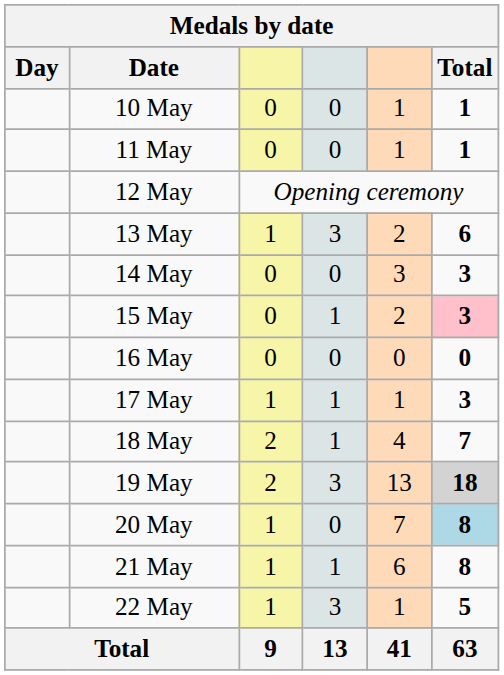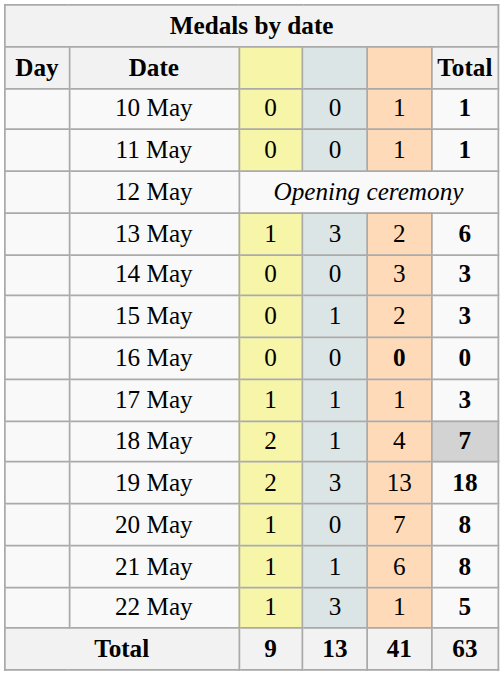(465, 316) pink background -> (465, 316) no background
(399, 358) normal -> (399, 358) bold
(465, 441) no background -> (465, 441) lightgrey background
(465, 482) lightgrey background -> (465, 482) no background
(465, 524) lightblue background -> (465, 524) no background
